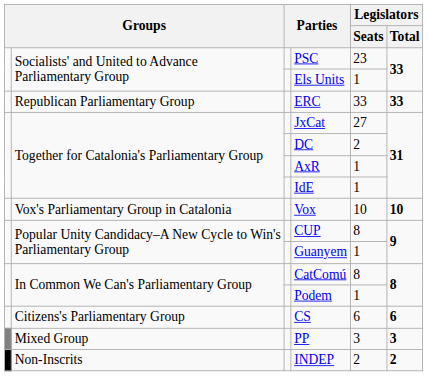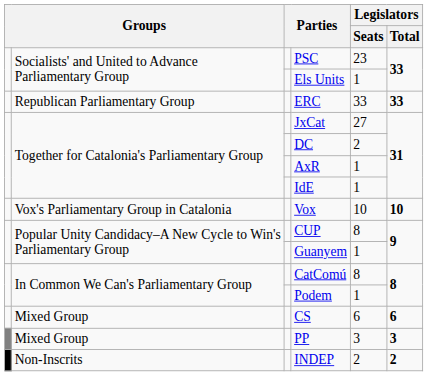(100, 317) Citizens's Parliamentary Group -> (52, 317) Mixed Group
